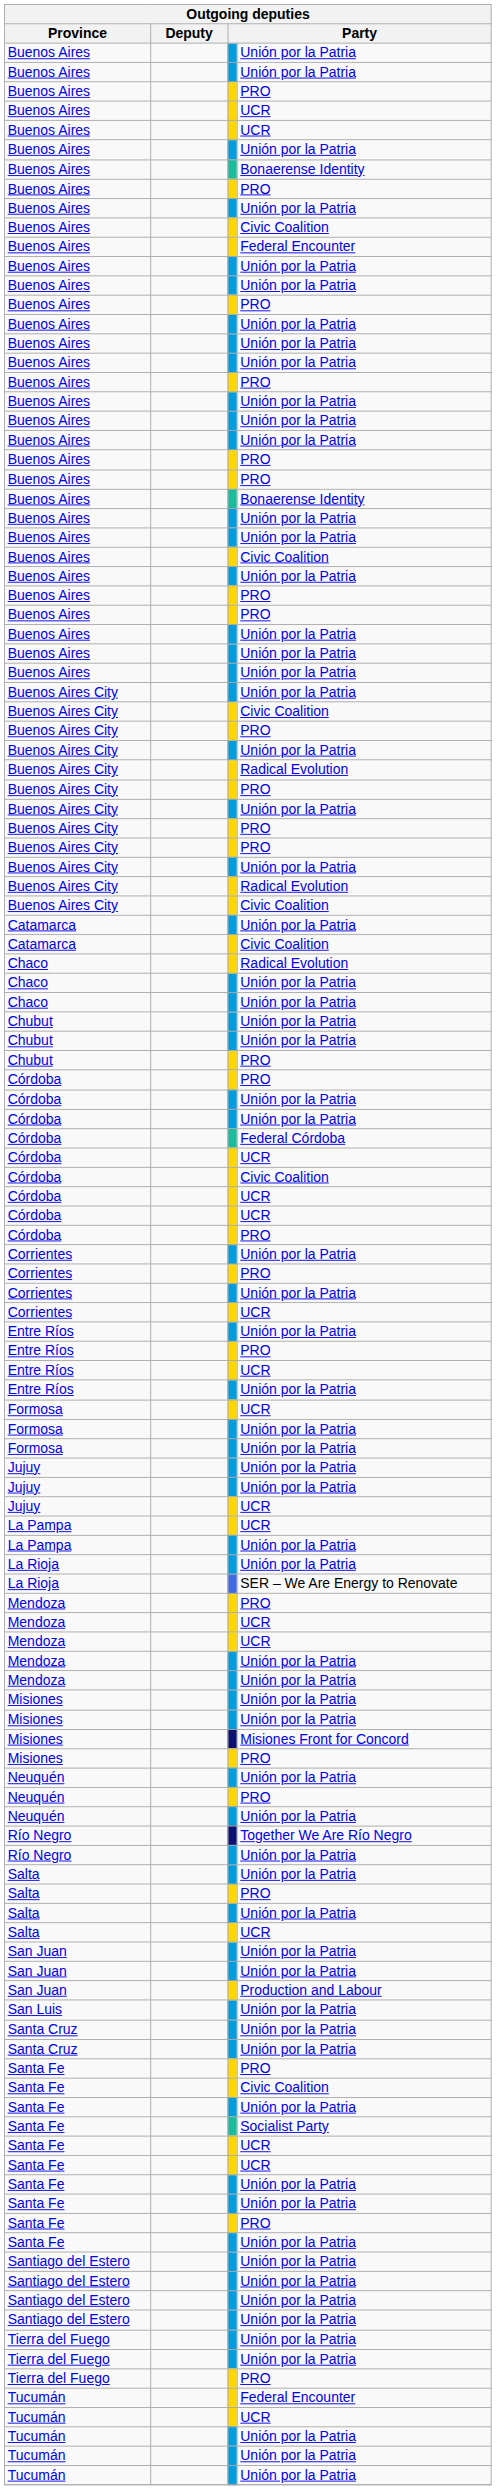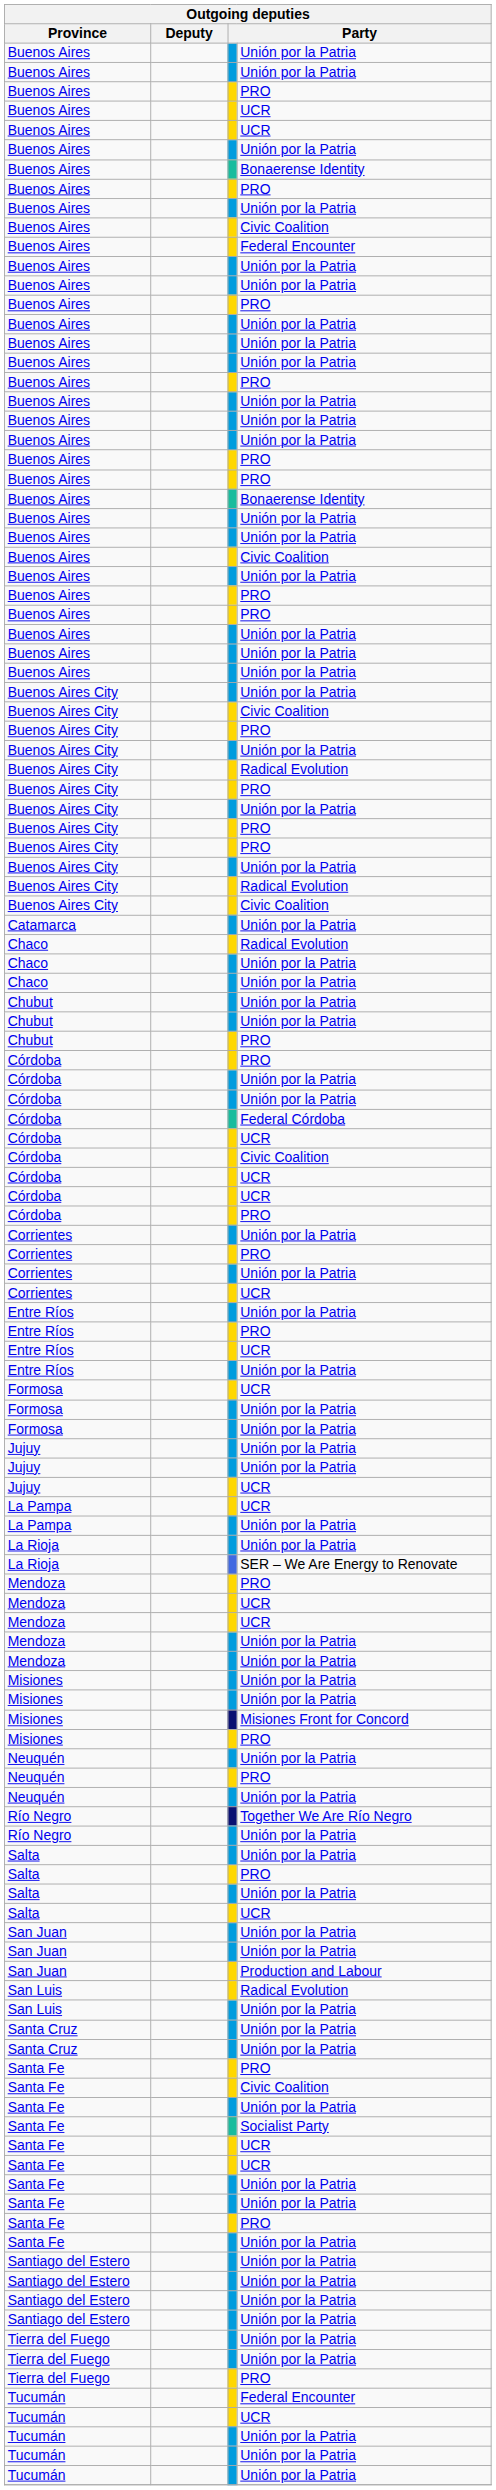- row: (42, 944)
+ row: (35, 1990)
